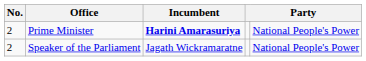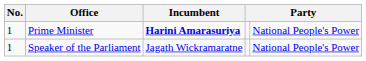(10, 30) 2 -> (10, 30) 1
(10, 47) 2 -> (10, 47) 1
